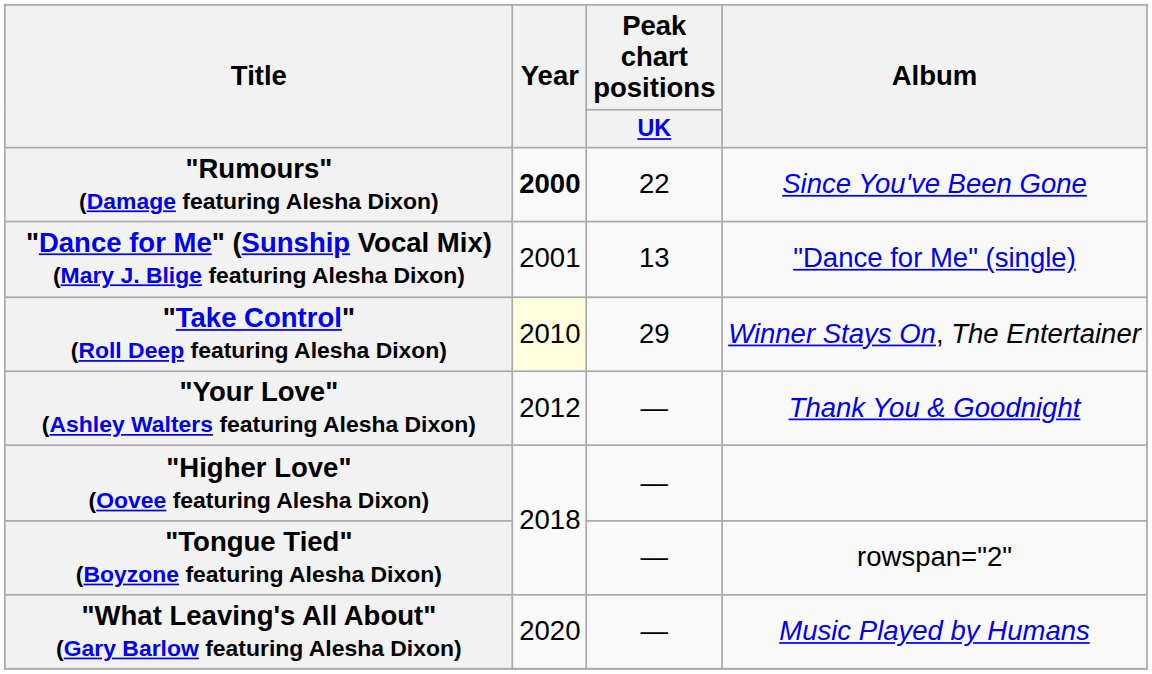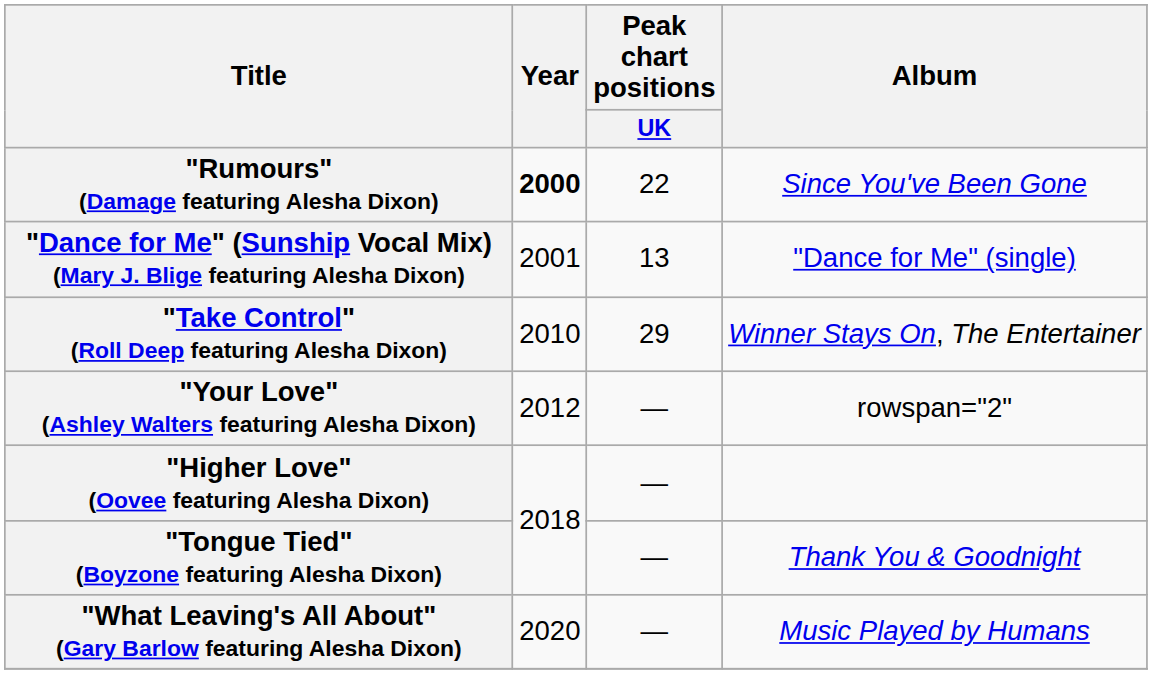(550, 333) lightyellow background -> (550, 333) no background
(935, 408) Thank You & Goodnight -> (935, 408) rowspan="2"
(935, 557) rowspan="2" -> (935, 557) Thank You & Goodnight
